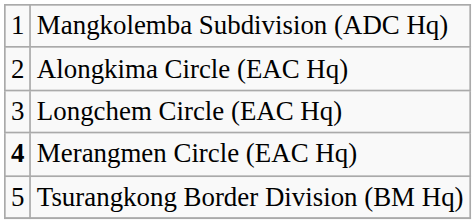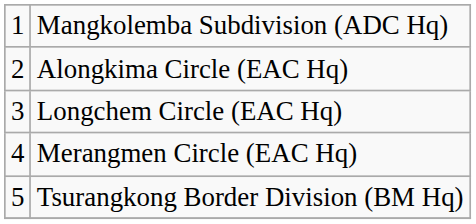(18, 153) bold -> (18, 153) normal
